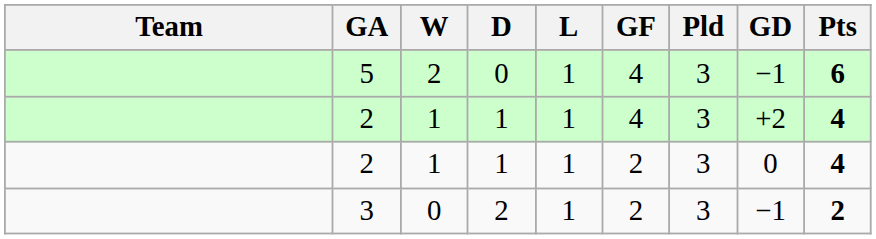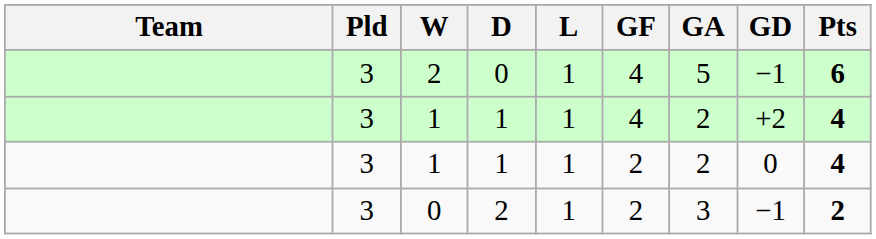columns swapped: (703, 27) <-> (367, 27)
